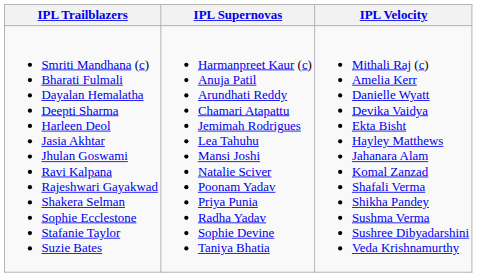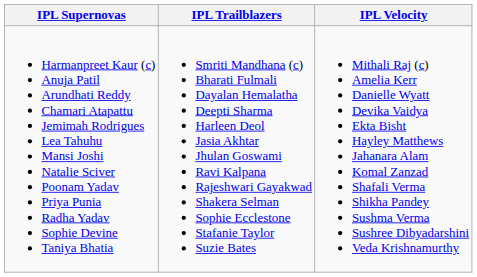columns swapped: (238, 15) <-> (83, 15)
